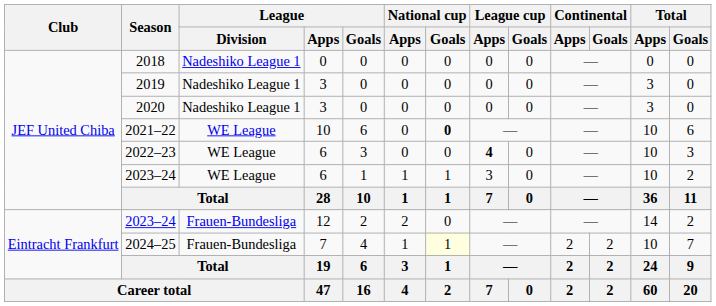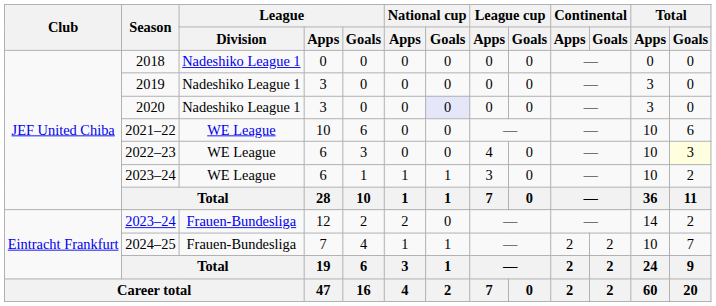(448, 107) no background -> (448, 107) lavender background
(448, 130) bold -> (448, 130) normal
(489, 152) bold -> (489, 152) normal
(690, 152) no background -> (690, 152) lightyellow background
(448, 244) lightyellow background -> (448, 244) no background
